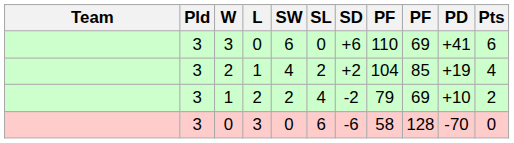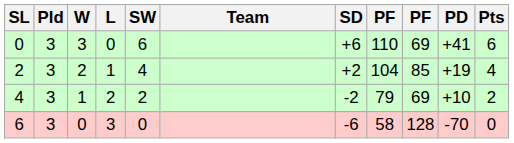columns swapped: (92, 17) <-> (321, 17)
